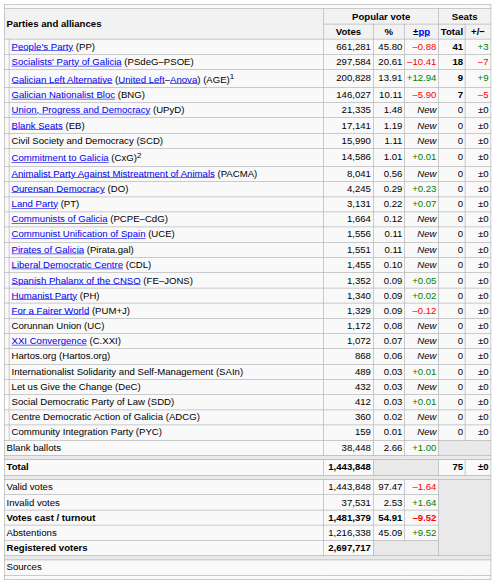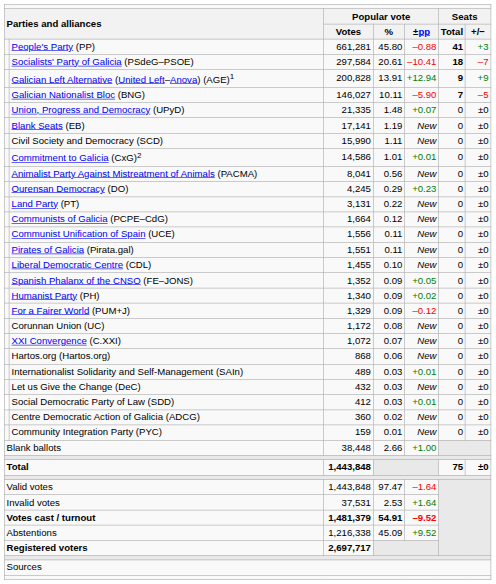(427, 110) New -> (424, 110) +0.07
(424, 204) +0.07 -> (427, 204) New
